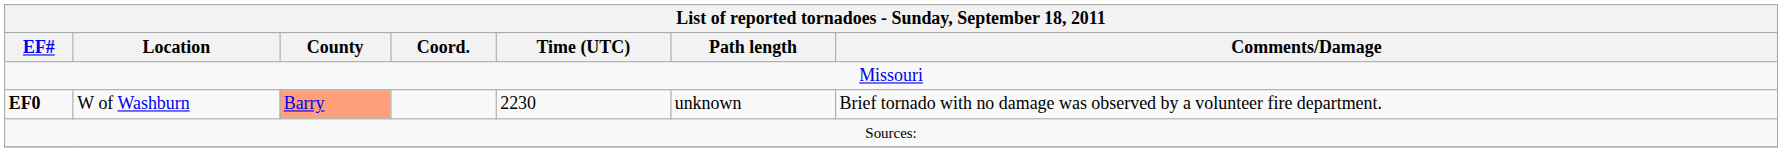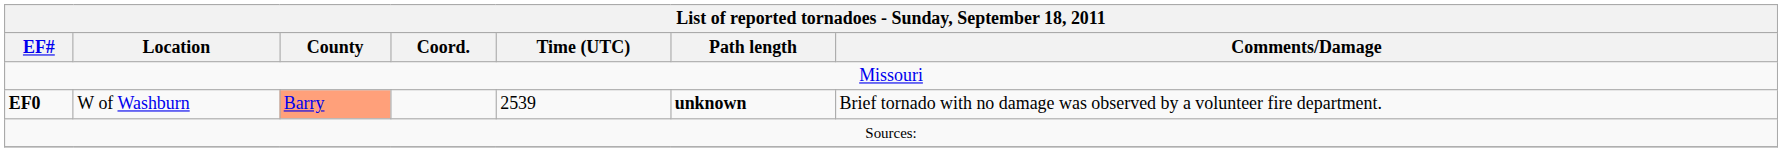(518, 103) 2230 -> (518, 103) 2539
(708, 103) normal -> (711, 103) bold
